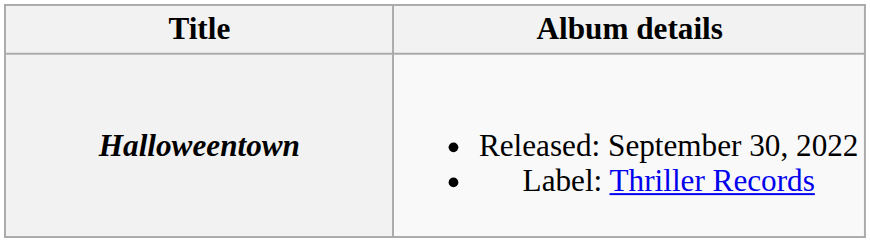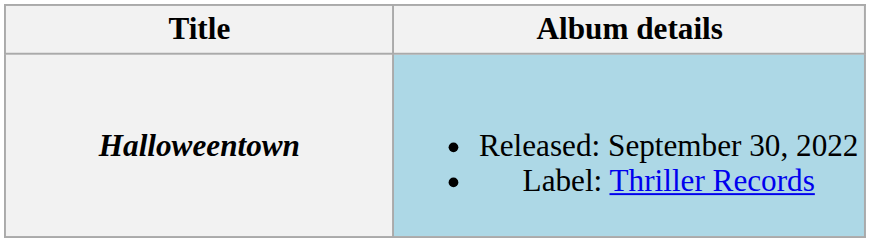(630, 163) no background -> (630, 163) lightblue background
